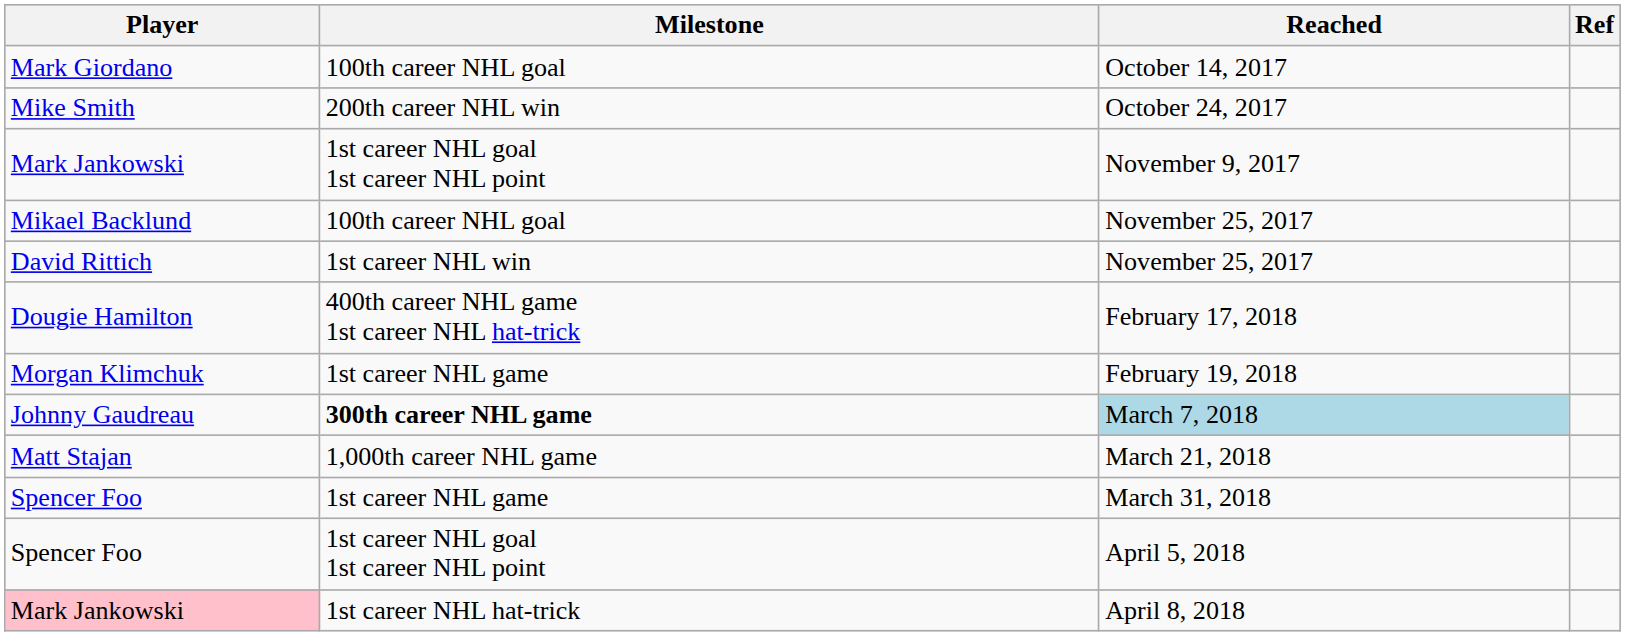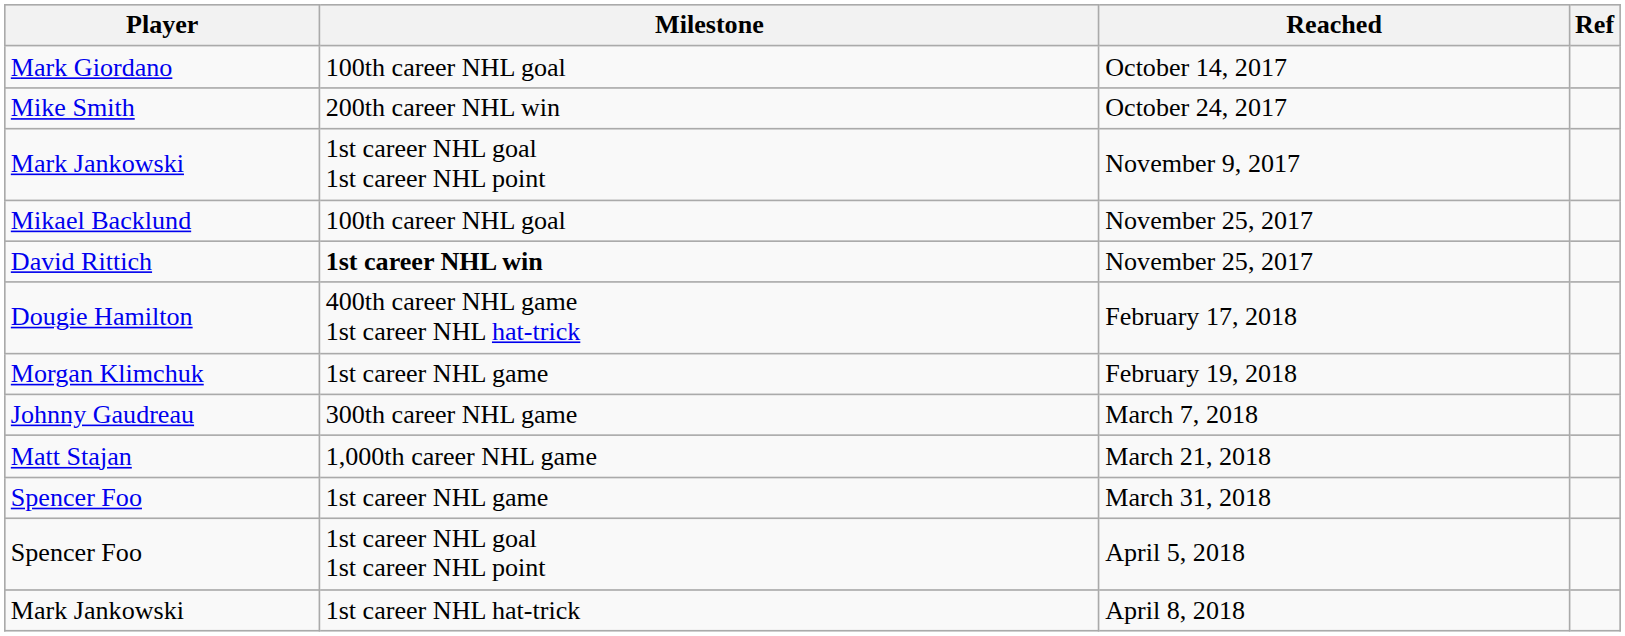(428, 261) normal -> (434, 261) bold
(459, 414) bold -> (452, 414) normal
(1182, 414) lightblue background -> (1182, 414) no background
(97, 609) pink background -> (97, 609) no background
